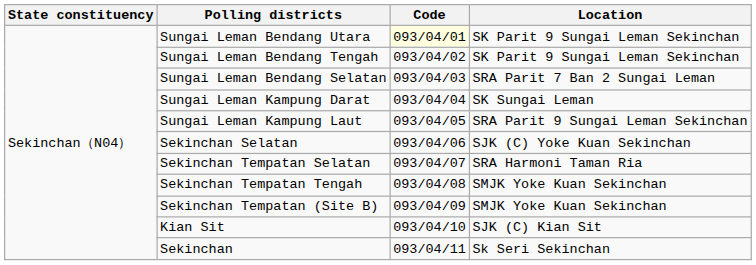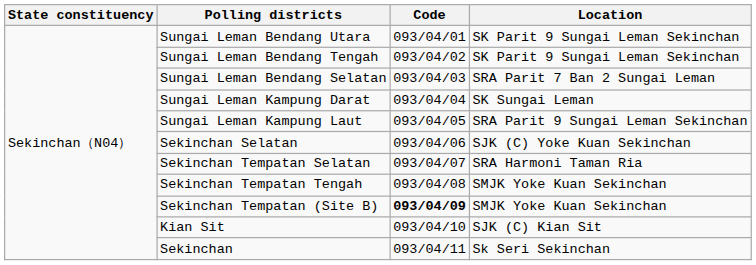(430, 37) lightyellow background -> (430, 37) no background
(430, 206) normal -> (430, 206) bold
